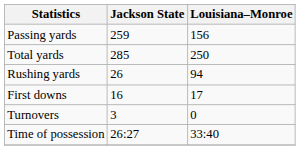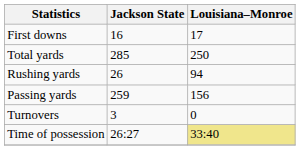rows swapped: (37, 94) <-> (42, 34)
(205, 134) no background -> (205, 134) khaki background
